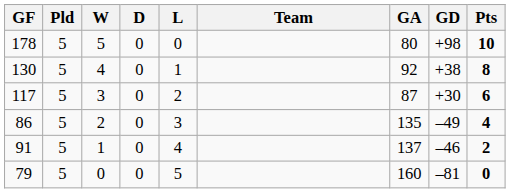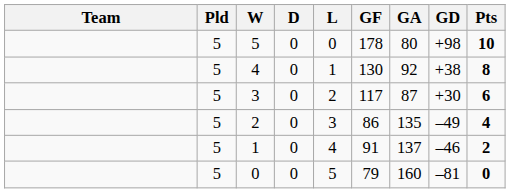columns swapped: (293, 17) <-> (24, 17)
